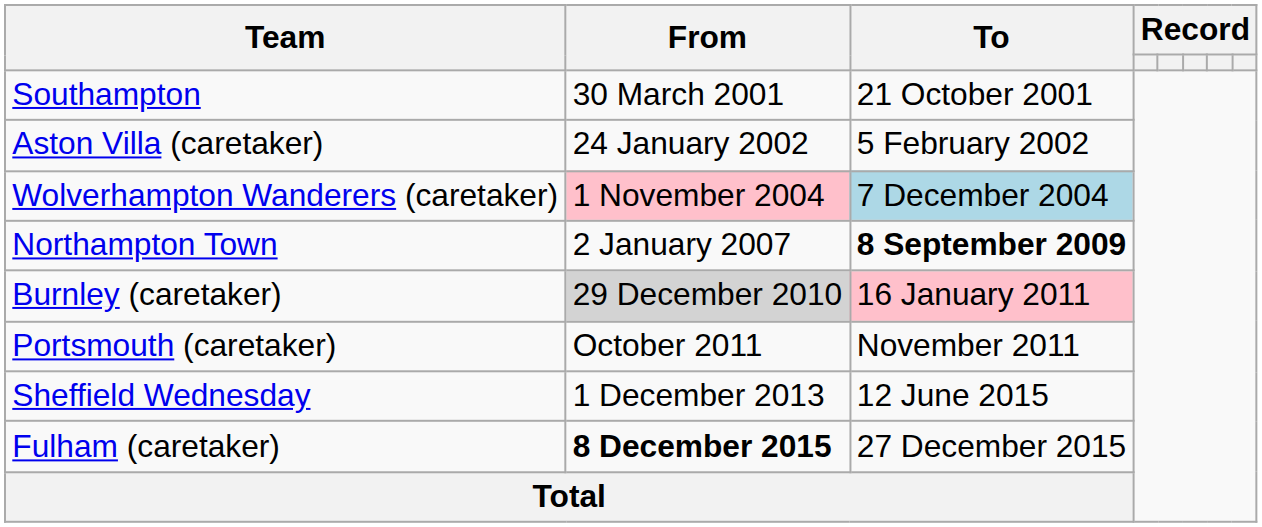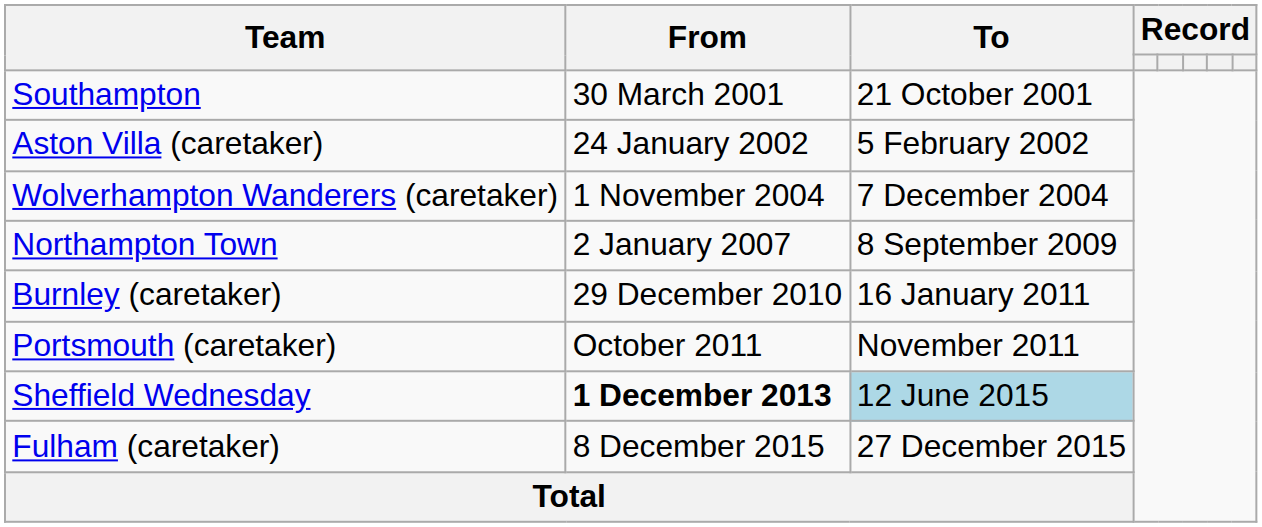(699, 194) pink background -> (699, 194) no background
(983, 194) lightblue background -> (983, 194) no background
(991, 245) bold -> (987, 245) normal
(707, 295) lightgrey background -> (707, 295) no background
(974, 295) pink background -> (974, 295) no background
(699, 395) normal -> (702, 395) bold
(953, 395) no background -> (953, 395) lightblue background
(702, 446) bold -> (699, 446) normal
